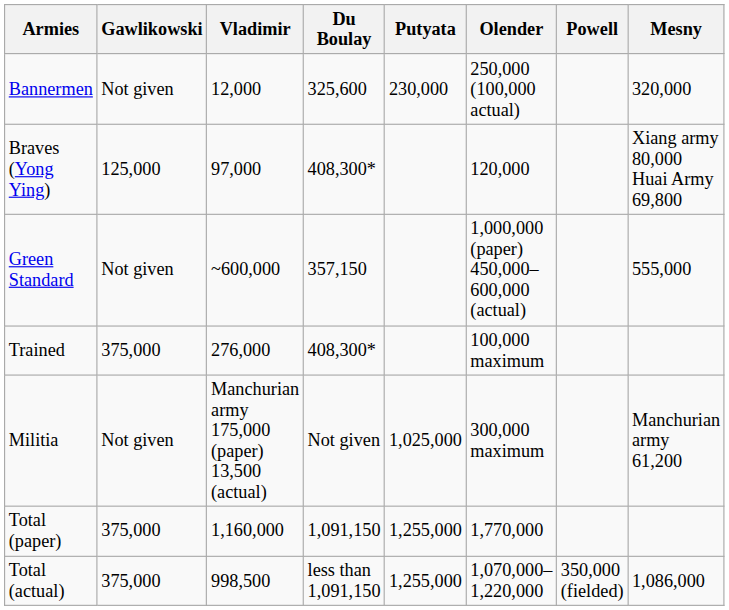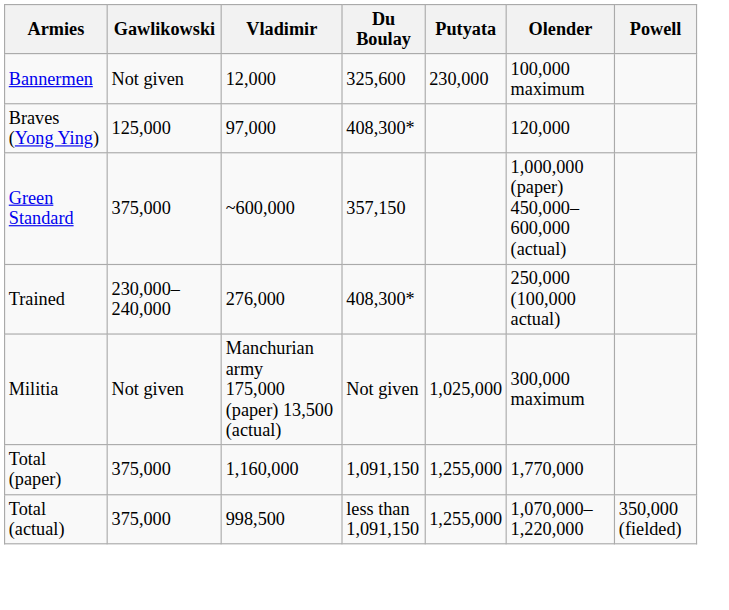- column: (676, 29)
(503, 88) 250,000 (100,000 actual) -> (548, 78) 100,000 maximum
(137, 269) Not given -> (141, 208) 375,000
(131, 350) 375,000 -> (146, 298) 230,000–240,000
(507, 350) 100,000 maximum -> (543, 298) 250,000 (100,000 actual)
